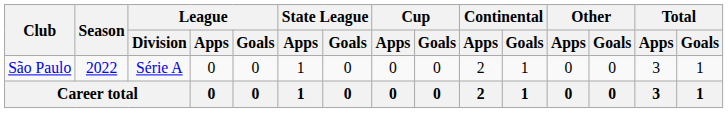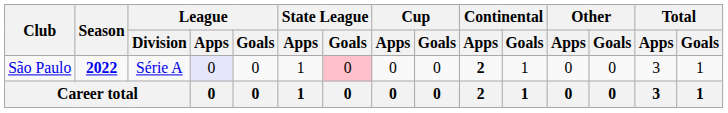(102, 68) normal -> (102, 68) bold
(211, 68) no background -> (211, 68) lavender background
(348, 68) no background -> (348, 68) pink background
(481, 68) normal -> (481, 68) bold
